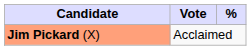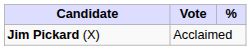(54, 34) lightsalmon background -> (54, 34) no background
